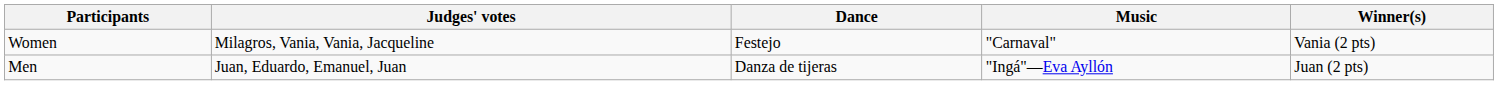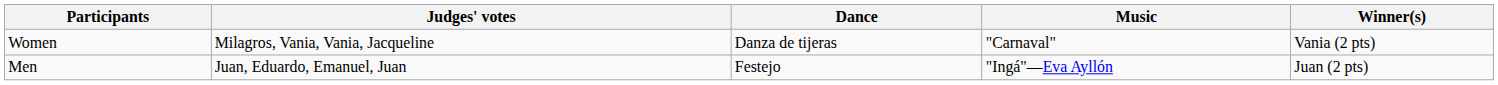(758, 42) Festejo -> (786, 42) Danza de tijeras
(786, 67) Danza de tijeras -> (758, 67) Festejo
